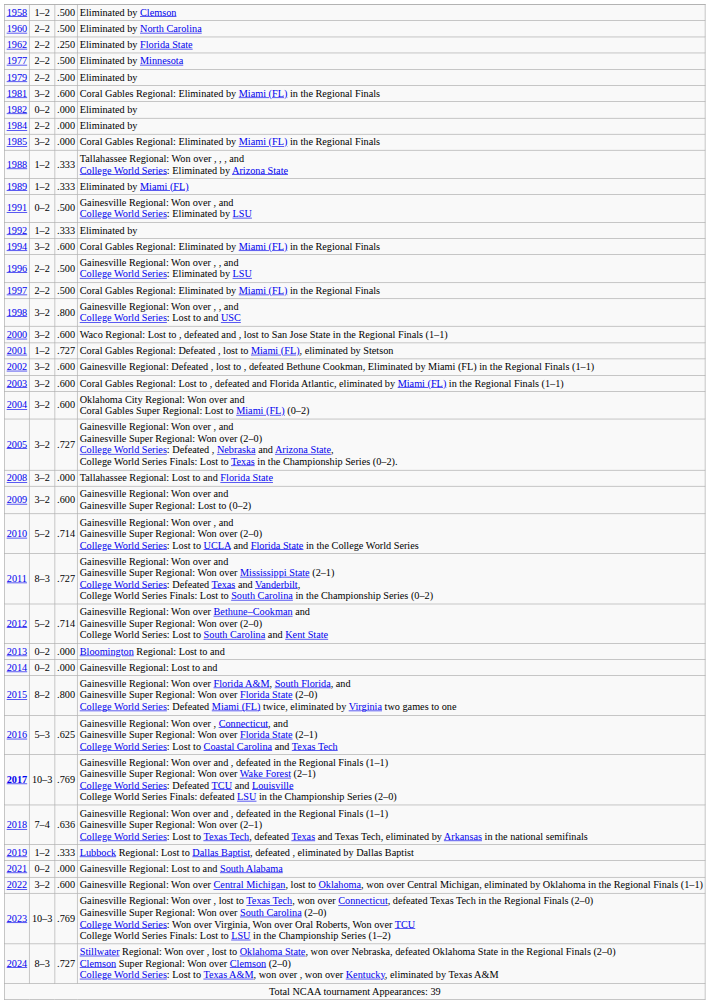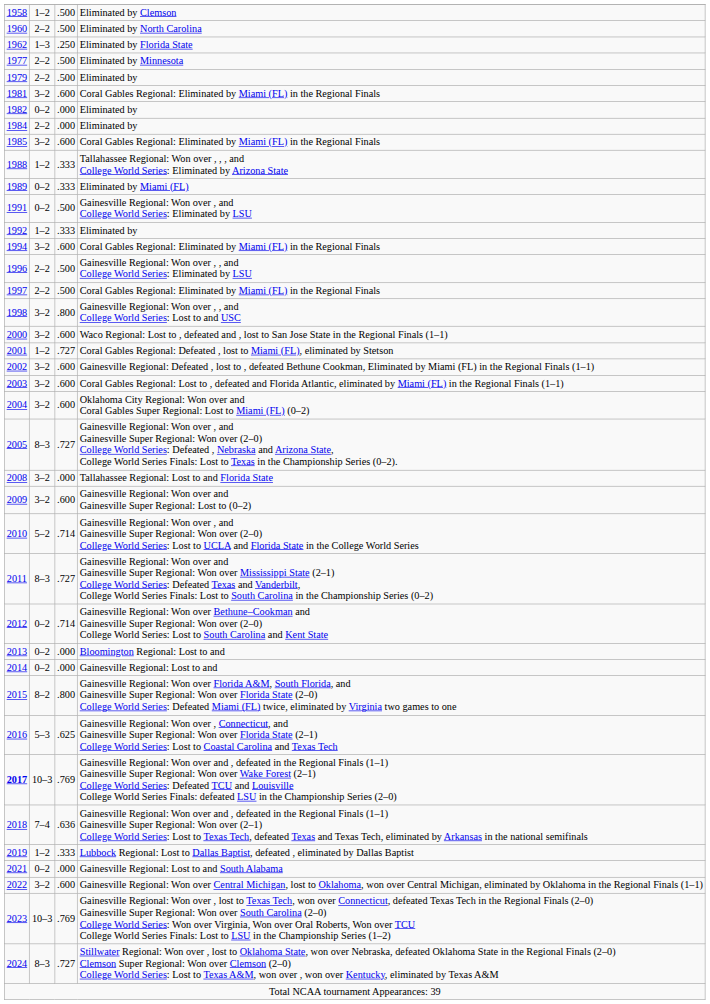(42, 45) 2–2 -> (42, 45) 1–3
(66, 142) .000 -> (66, 142) .600
(42, 186) 1–2 -> (42, 186) 0–2
(42, 444) 3–2 -> (42, 444) 8–3
(42, 623) 5–2 -> (42, 623) 0–2
